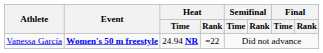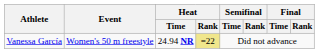(112, 41) bold -> (110, 41) normal
(212, 41) no background -> (208, 41) khaki background
